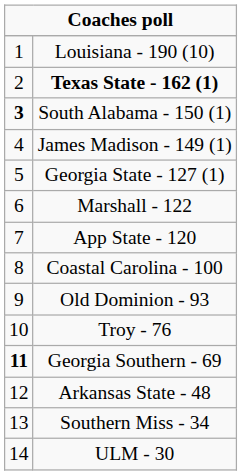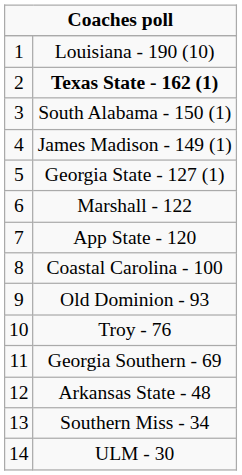(19, 113) bold -> (19, 113) normal
(19, 361) bold -> (19, 361) normal
